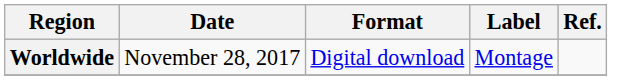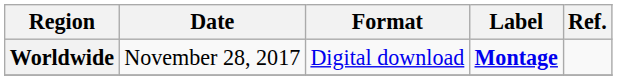(514, 57) normal -> (516, 57) bold
